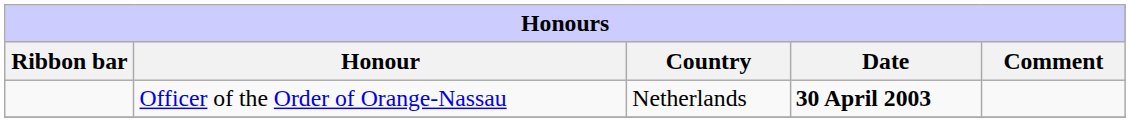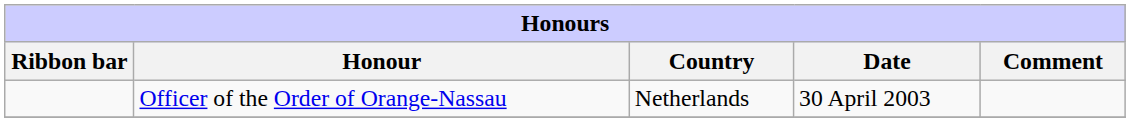(863, 98) bold -> (865, 98) normal
